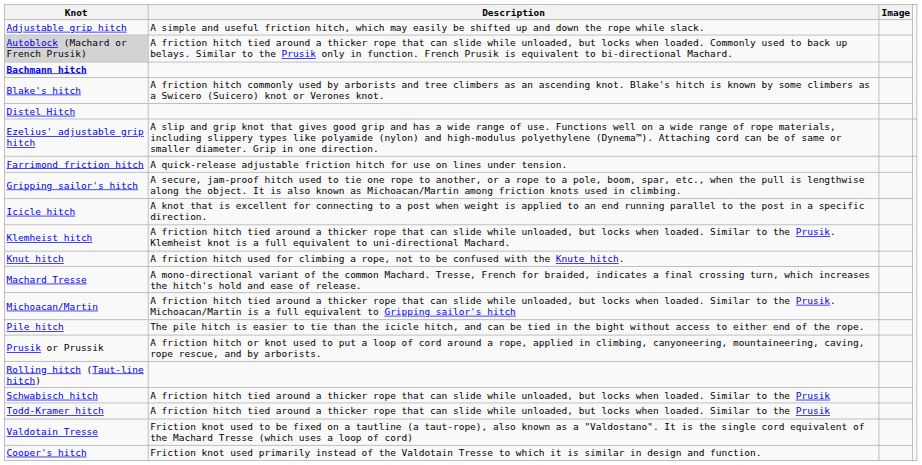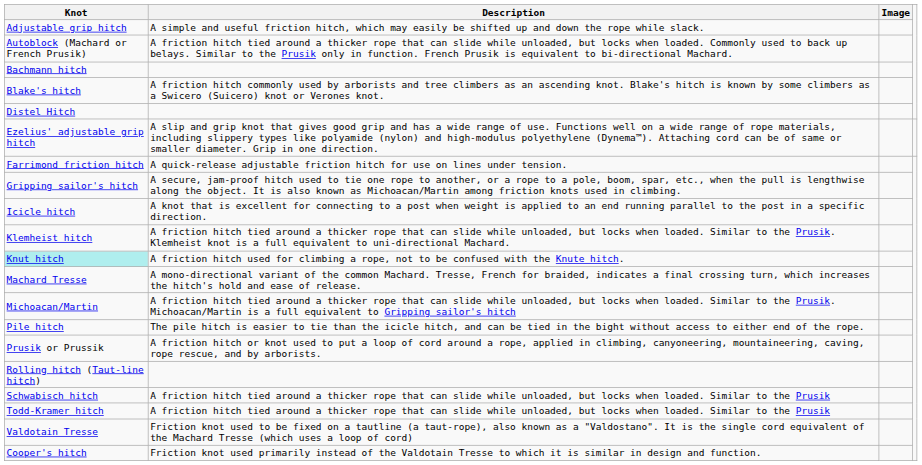(67, 49) lightgrey background -> (67, 49) no background
(47, 69) bold -> (47, 69) normal
(35, 259) no background -> (35, 259) paleturquoise background
